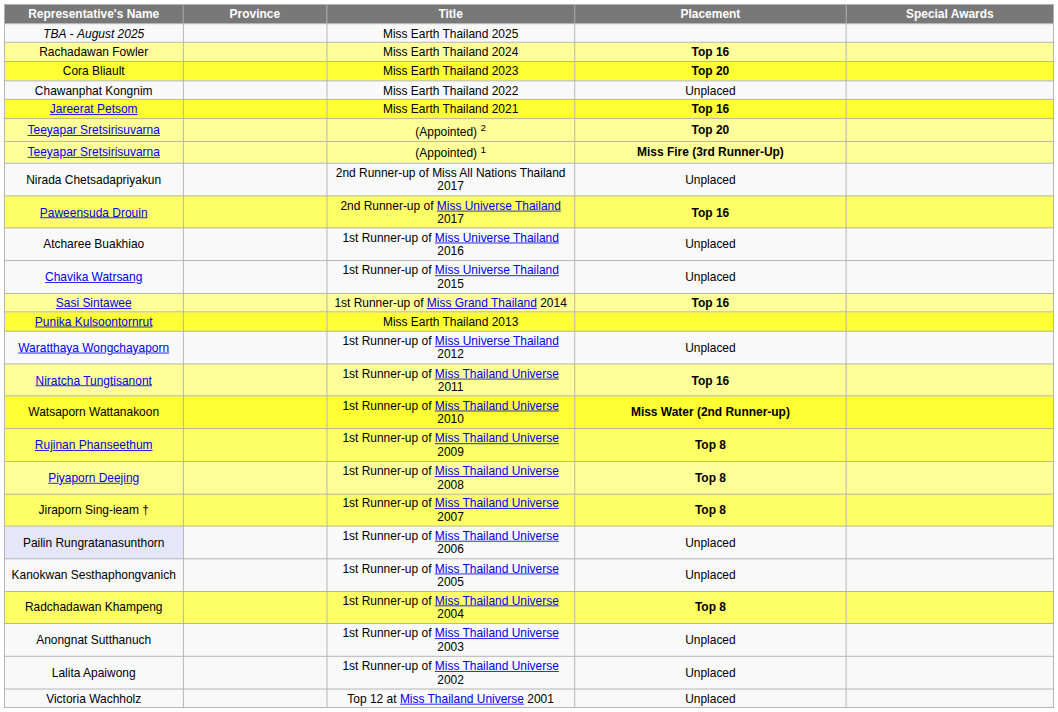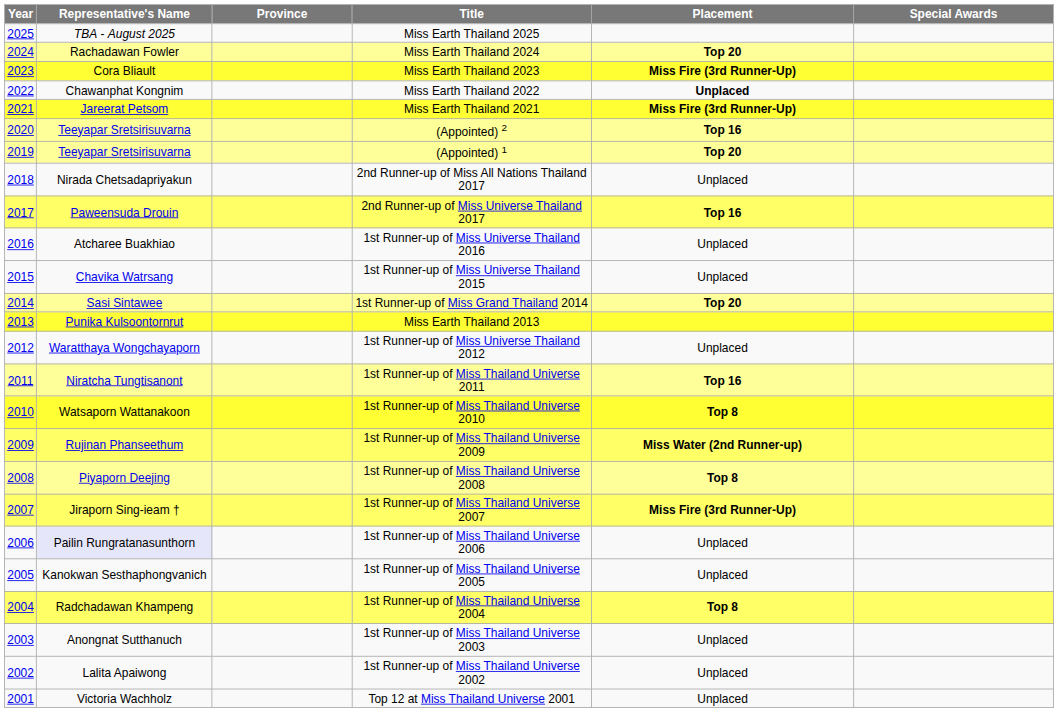+ column: (21, 14)
(710, 52) Top 16 -> (723, 52) Top 20
(710, 71) Top 20 -> (723, 71) Miss Fire (3rd Runner-Up)
(710, 90) normal -> (723, 90) bold
(710, 109) Top 16 -> (723, 109) Miss Fire (3rd Runner-Up)
(710, 130) Top 20 -> (723, 130) Top 16
(710, 152) Miss Fire (3rd Runner-Up) -> (723, 152) Top 20
(710, 303) Top 16 -> (723, 303) Top 20
(710, 413) Miss Water (2nd Runner-up) -> (723, 413) Top 8
(710, 445) Top 8 -> (723, 445) Miss Water (2nd Runner-up)
(710, 510) Top 8 -> (723, 510) Miss Fire (3rd Runner-Up)
